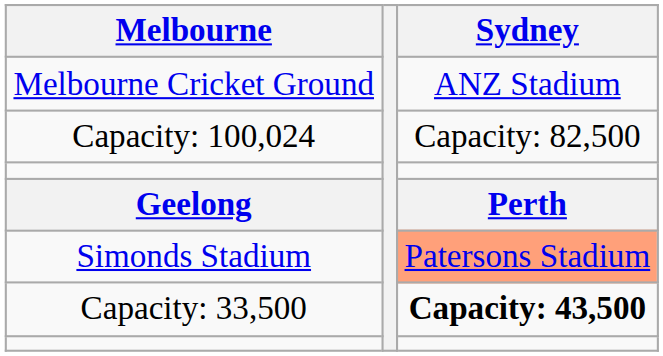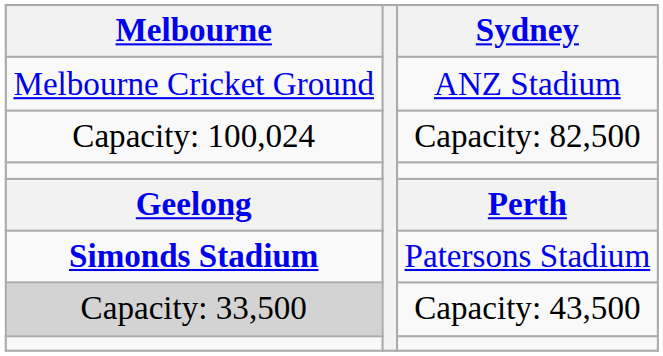(194, 256) normal -> (194, 256) bold
(527, 256) lightsalmon background -> (527, 256) no background
(194, 308) no background -> (194, 308) lightgrey background
(527, 308) bold -> (527, 308) normal
